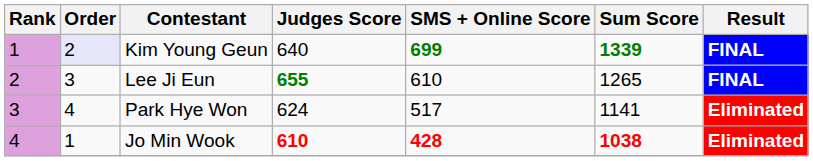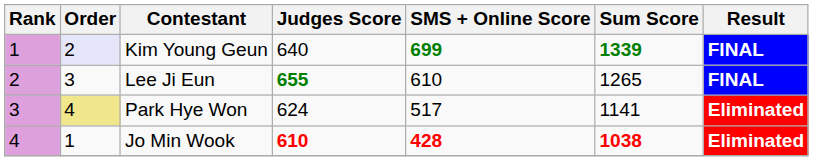(70, 110) no background -> (70, 110) khaki background
